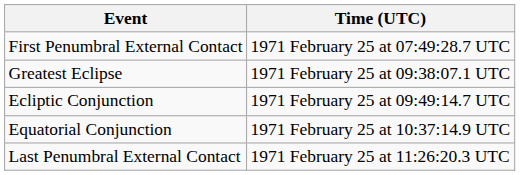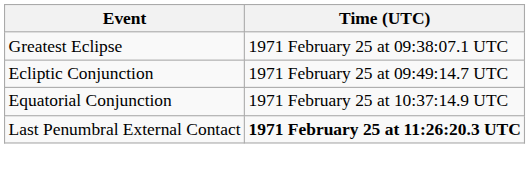- row: (126, 45)
(380, 156) normal -> (385, 128) bold
